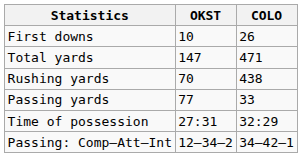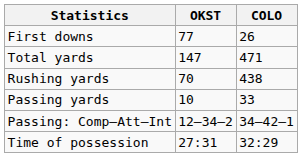(186, 36) 10 -> (186, 36) 77
(186, 100) 77 -> (186, 100) 10
rows swapped: (90, 142) <-> (78, 121)
